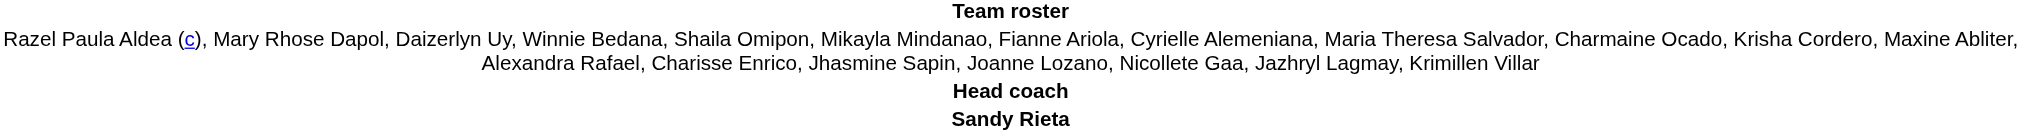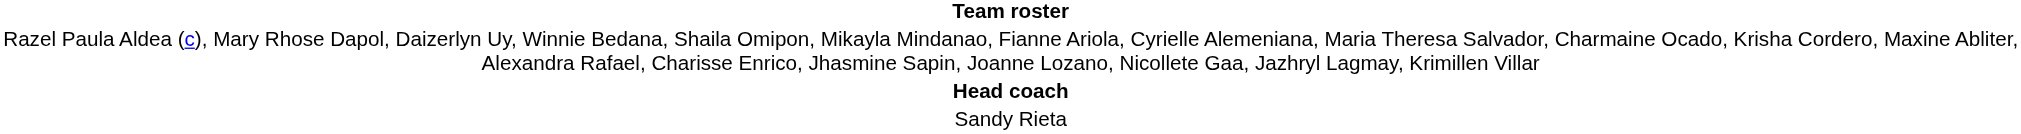(1011, 119) bold -> (1011, 119) normal
